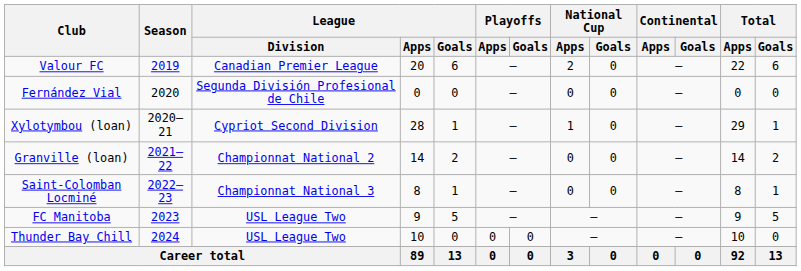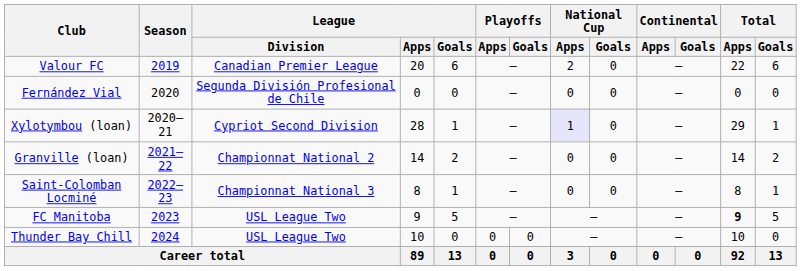(570, 125) no background -> (570, 125) lavender background
(738, 217) normal -> (738, 217) bold
